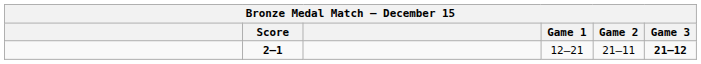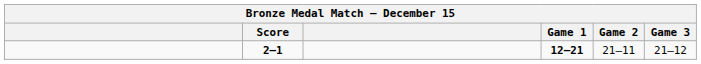(567, 50) normal -> (567, 50) bold
(670, 50) bold -> (670, 50) normal
